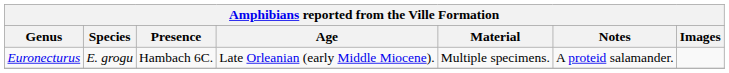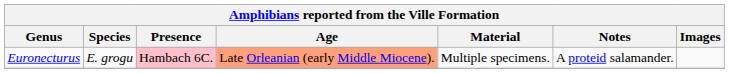(176, 57) no background -> (176, 57) pink background
(327, 57) no background -> (327, 57) lightsalmon background
